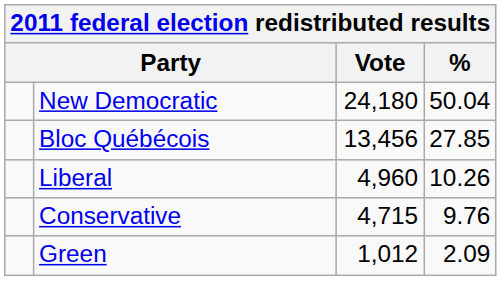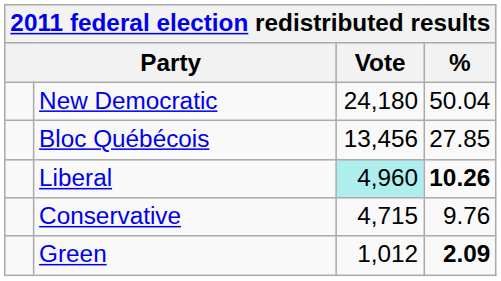(388, 178) no background -> (388, 178) paleturquoise background
(460, 178) normal -> (460, 178) bold
(467, 255) normal -> (467, 255) bold
